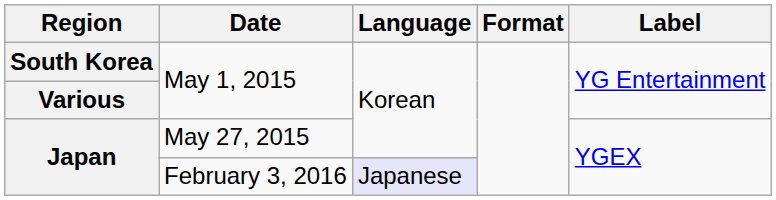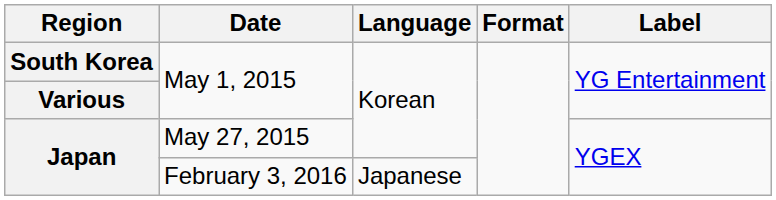(410, 175) lavender background -> (410, 175) no background
